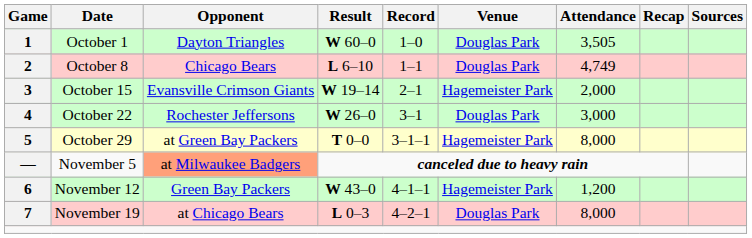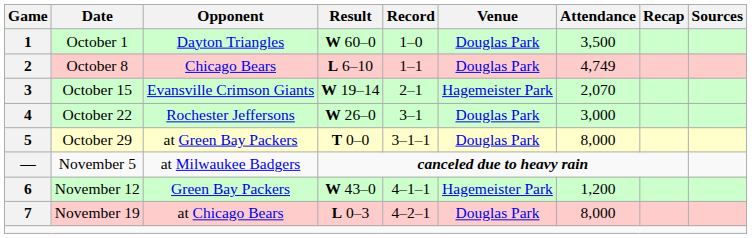(598, 41) 3,505 -> (598, 41) 3,500
(598, 90) 2,000 -> (598, 90) 2,070
(498, 139) Hagemeister Park -> (498, 139) Douglas Park
(231, 164) lightsalmon background -> (231, 164) no background
